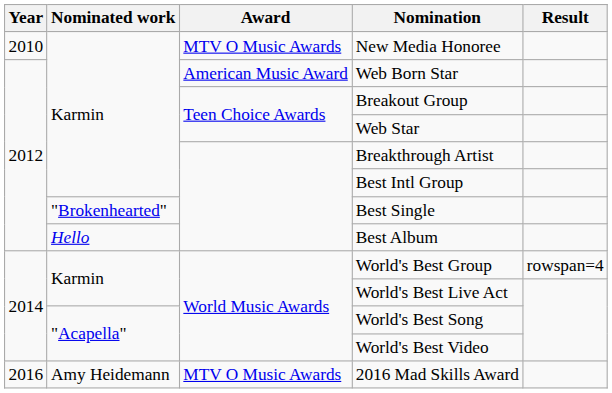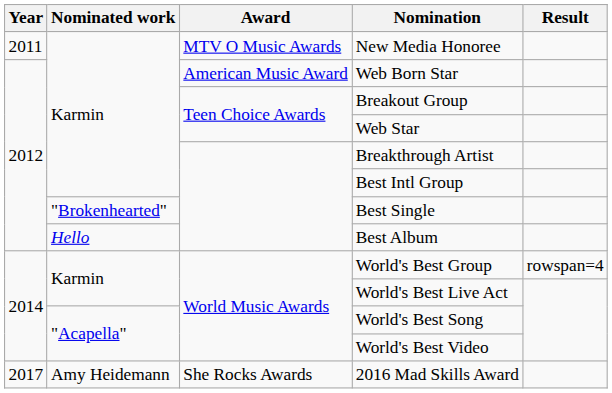(26, 45) 2010 -> (25, 45) 2011
(26, 374) 2016 -> (26, 374) 2017
(262, 374) MTV O Music Awards -> (248, 374) She Rocks Awards
